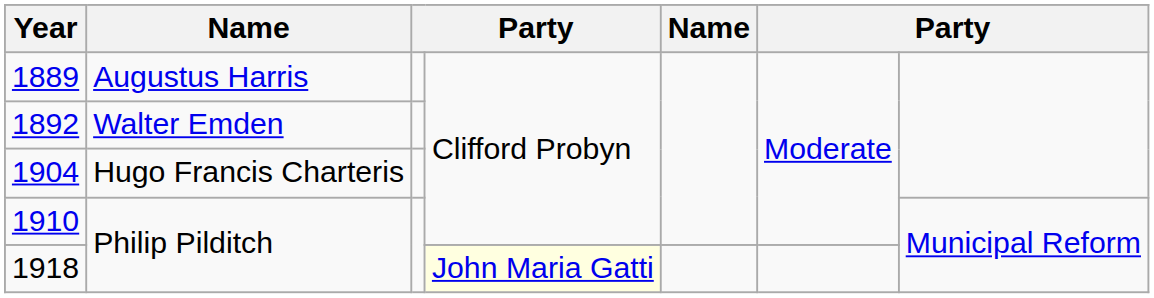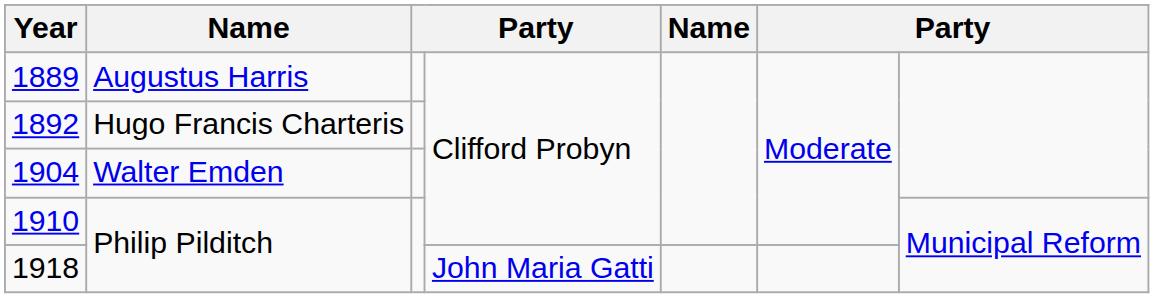(188, 124) Walter Emden -> (249, 124) Hugo Francis Charteris
(249, 172) Hugo Francis Charteris -> (188, 172) Walter Emden
(543, 268) lightyellow background -> (543, 268) no background
